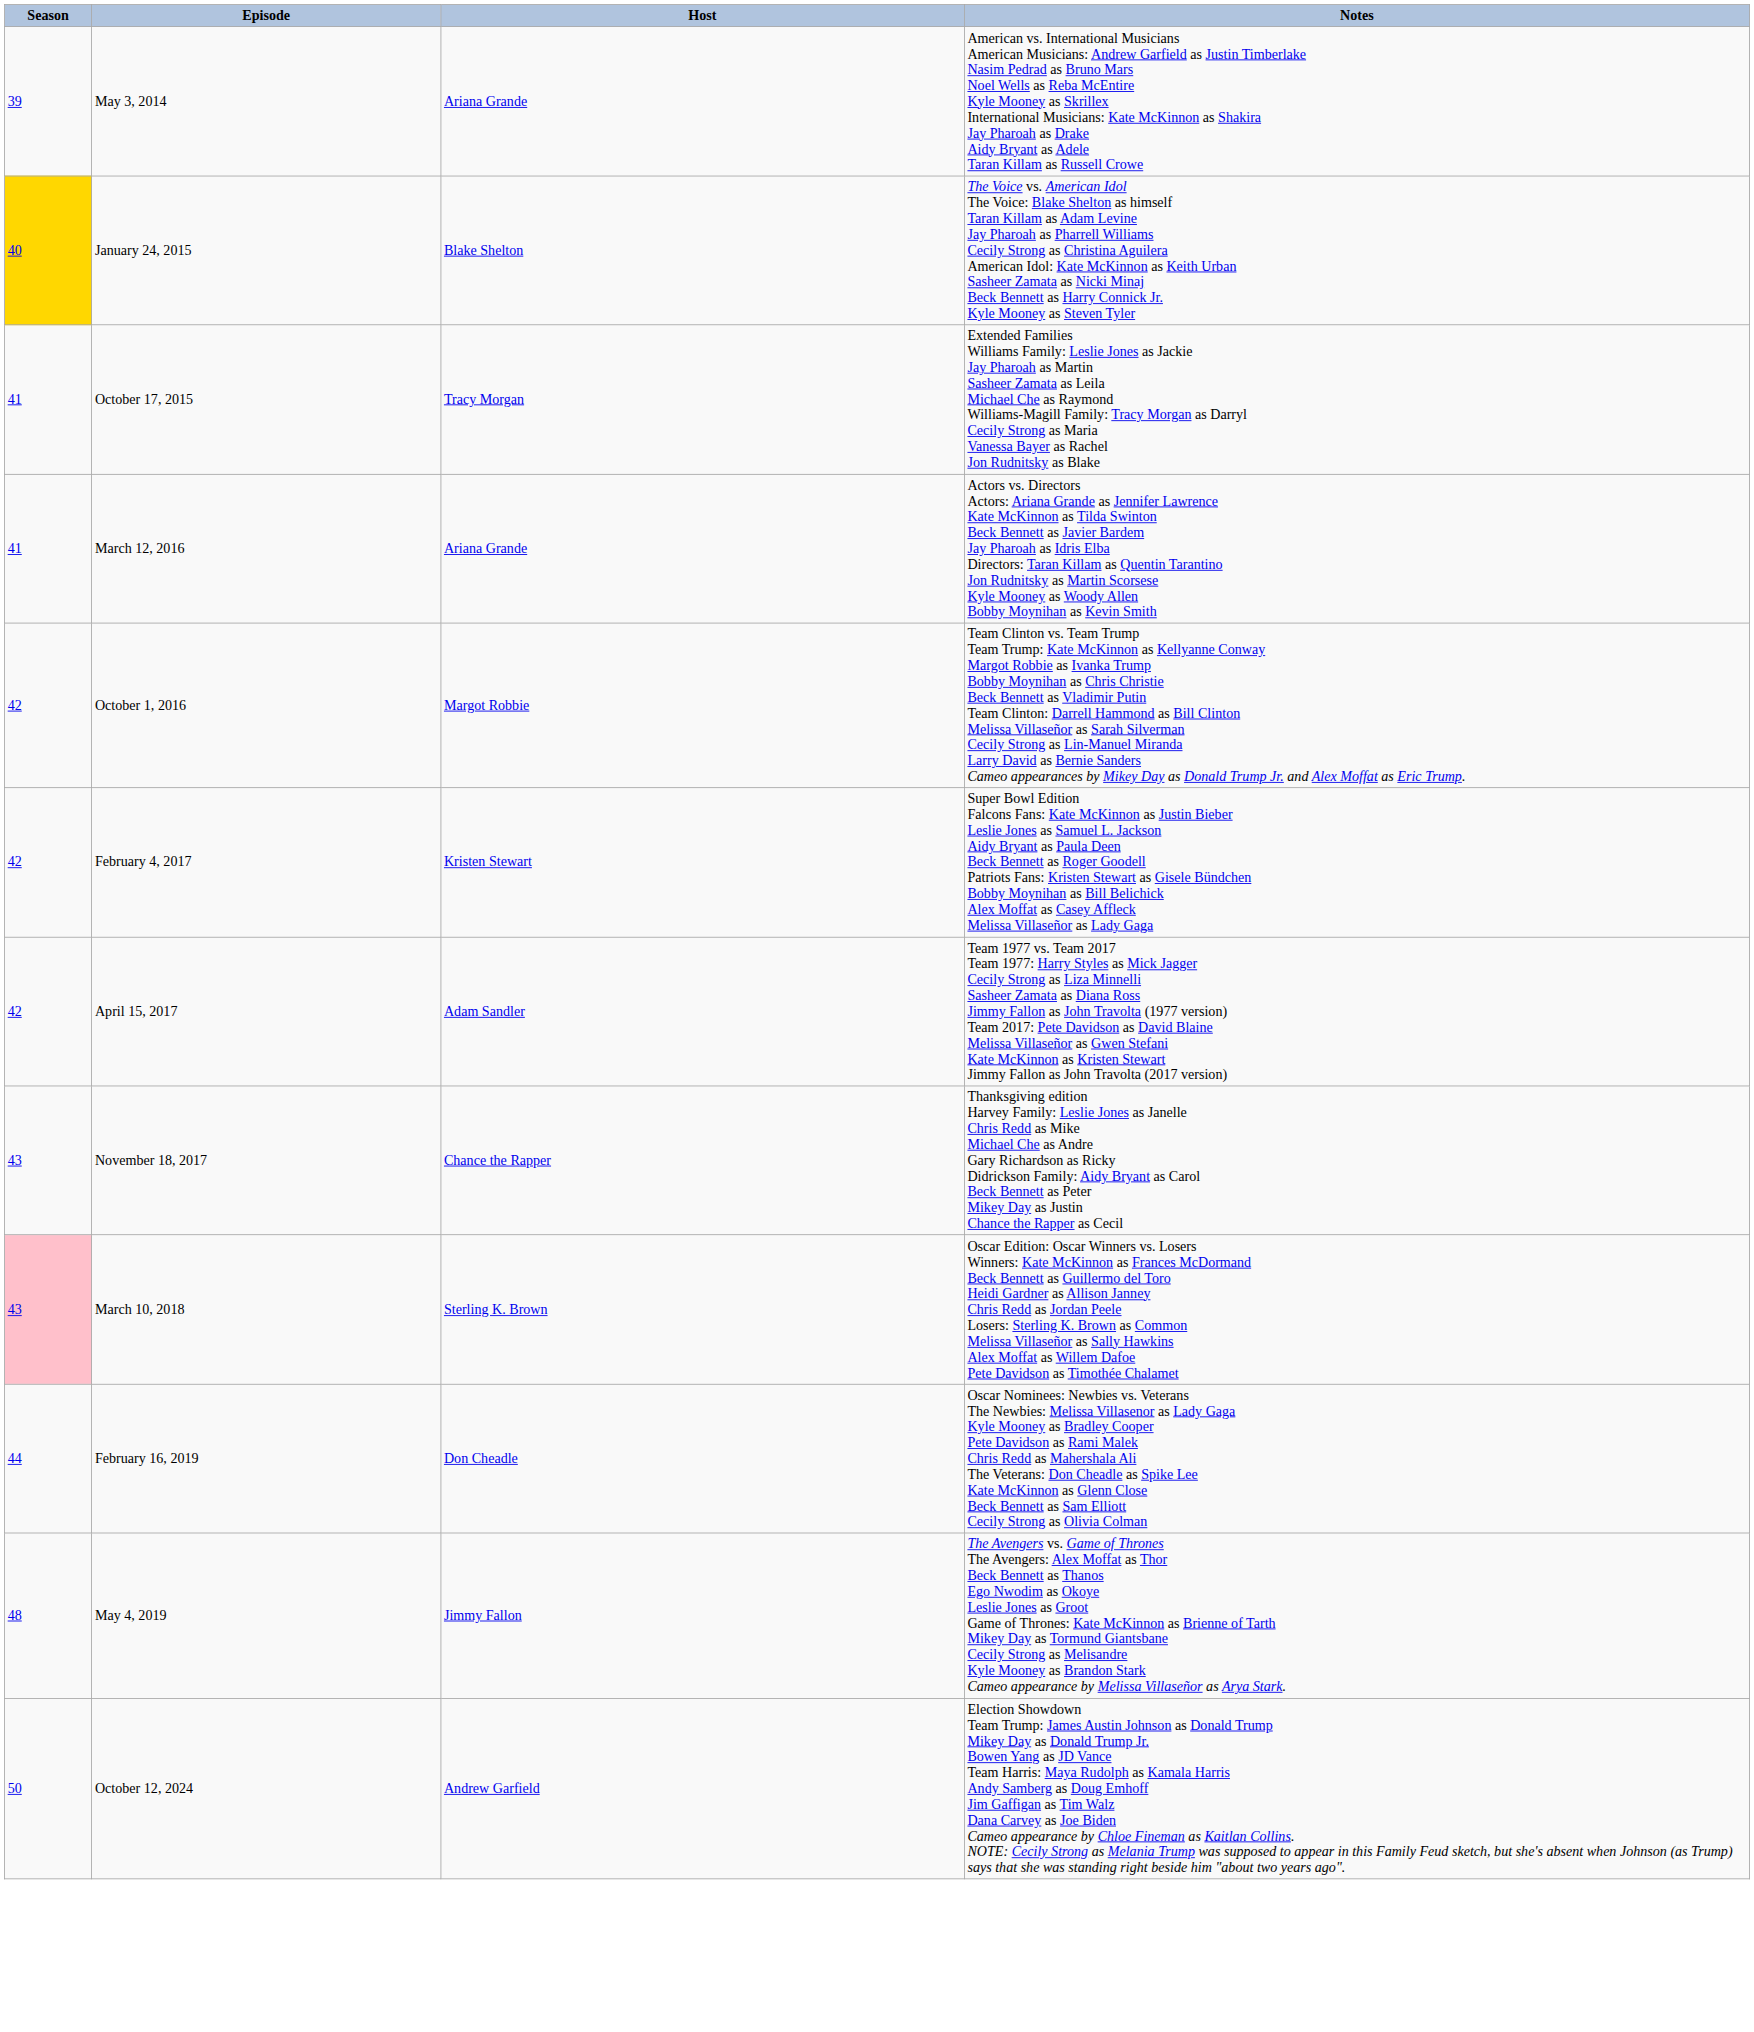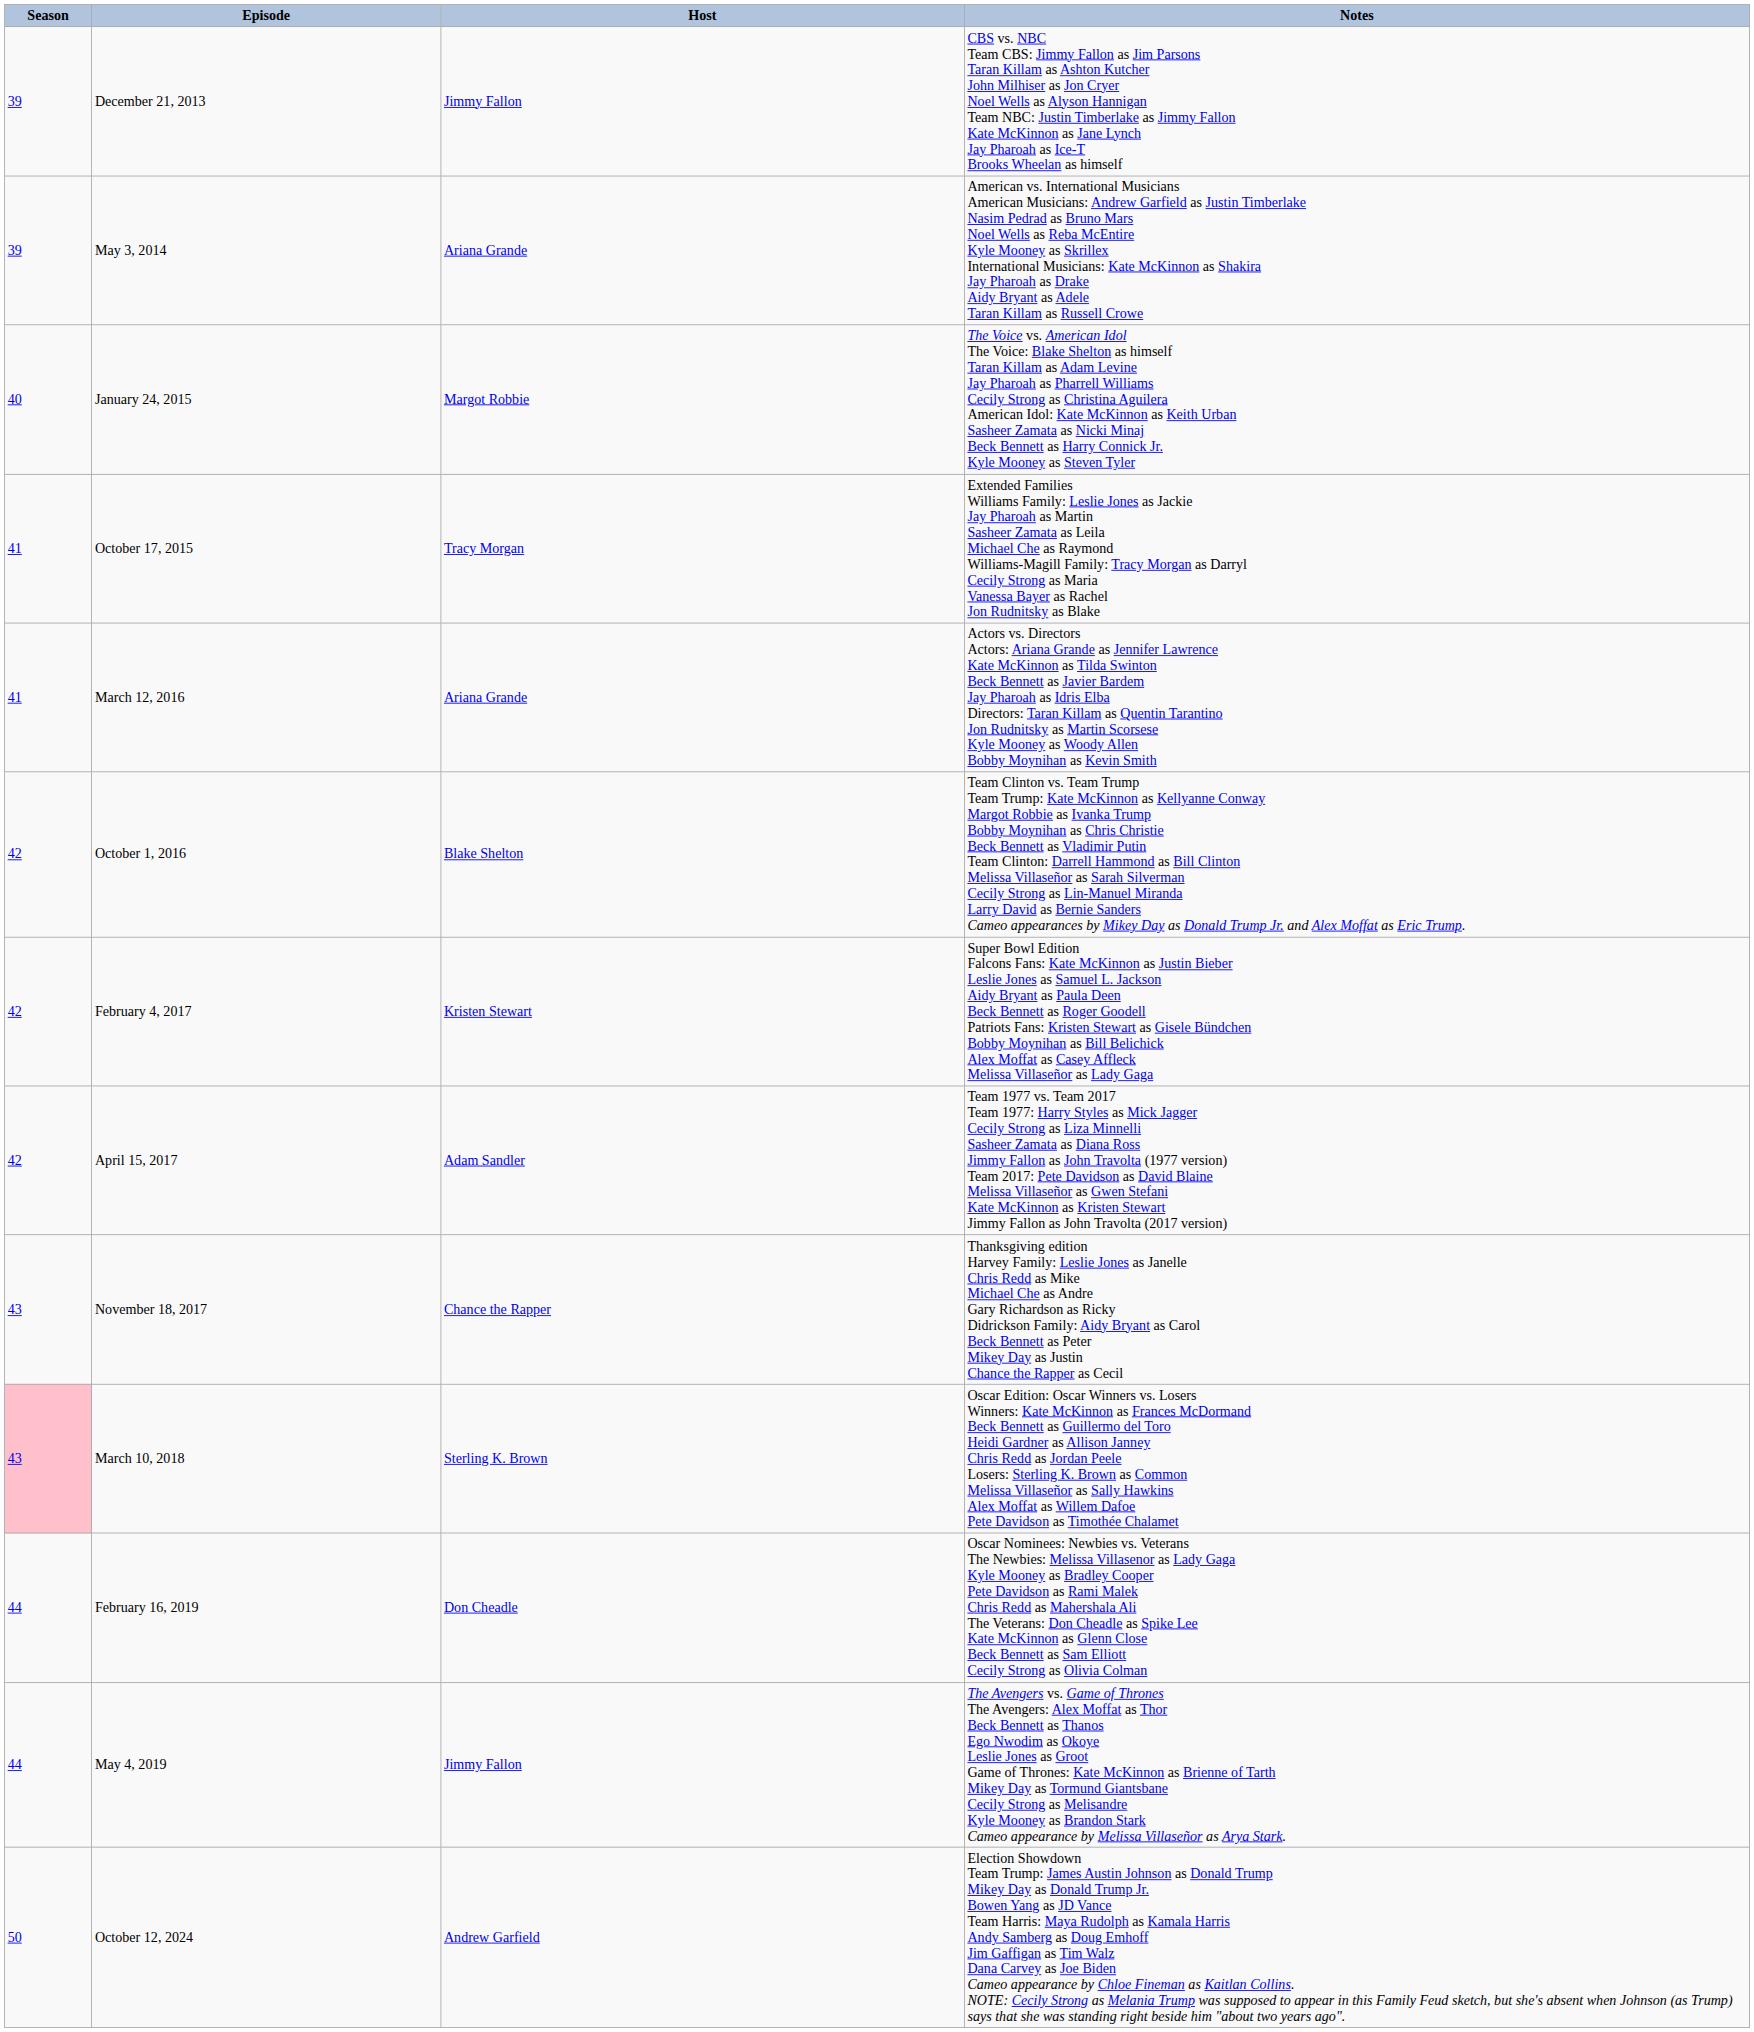+ row: (150, 101)
(15, 250) gold background -> (15, 399) no background
(484, 250) Blake Shelton -> (487, 399) Margot Robbie
(487, 705) Margot Robbie -> (484, 854) Blake Shelton
(15, 1615) 48 -> (15, 1764) 44
